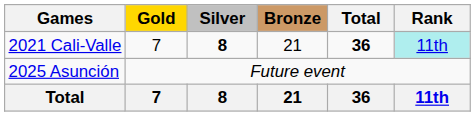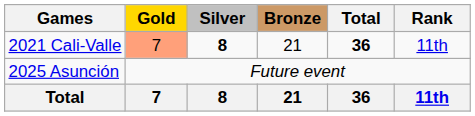(156, 45) no background -> (156, 45) lightsalmon background
(432, 45) paleturquoise background -> (432, 45) no background
